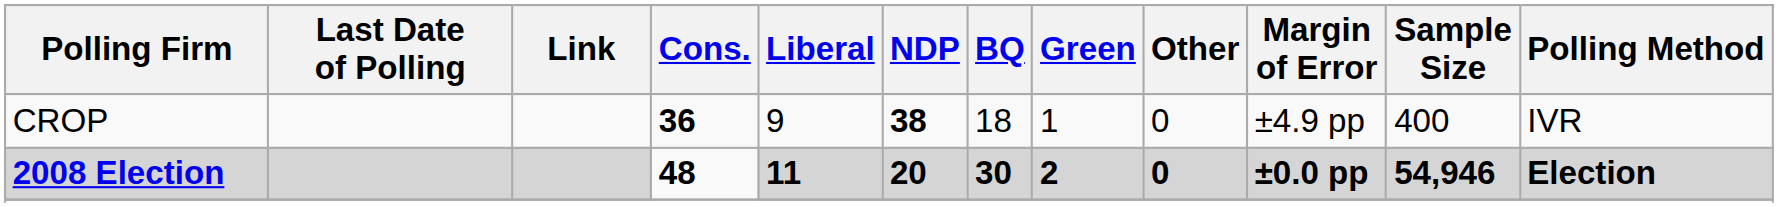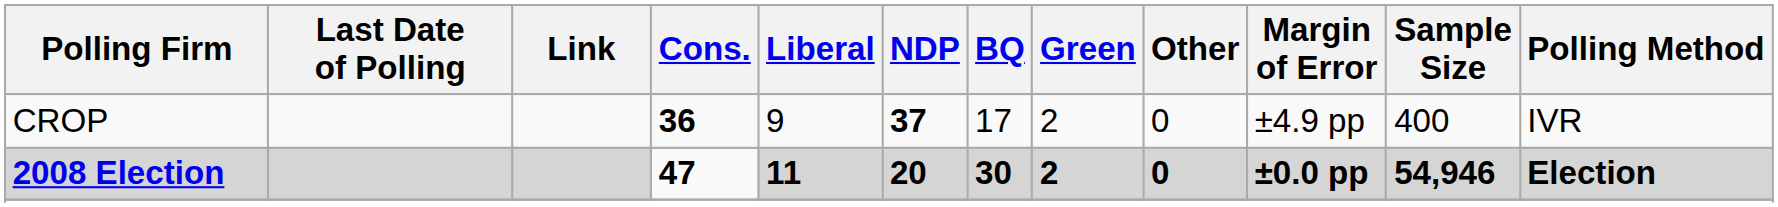(908, 120) 38 -> (908, 120) 37
(994, 120) 18 -> (994, 120) 17
(1049, 120) 1 -> (1049, 120) 2
(677, 173) 48 -> (677, 173) 47
